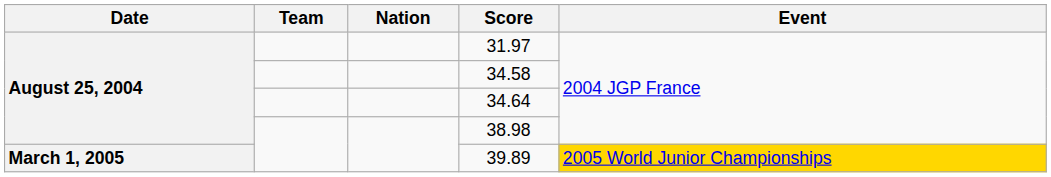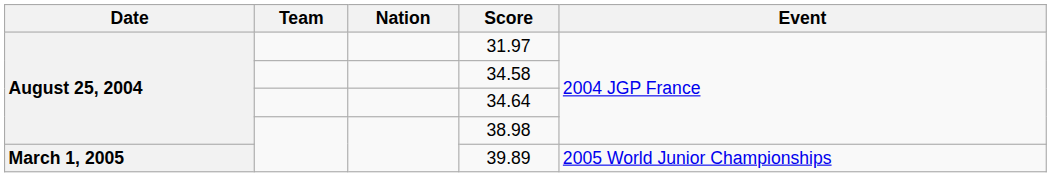(697, 158) gold background -> (697, 158) no background
